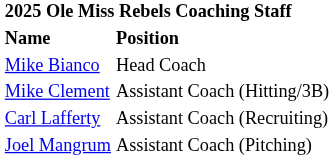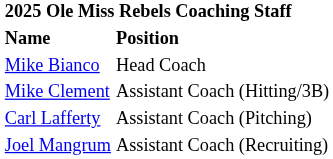(222, 118) Assistant Coach (Recruiting) -> (214, 118) Assistant Coach (Pitching)
(214, 144) Assistant Coach (Pitching) -> (222, 144) Assistant Coach (Recruiting)
